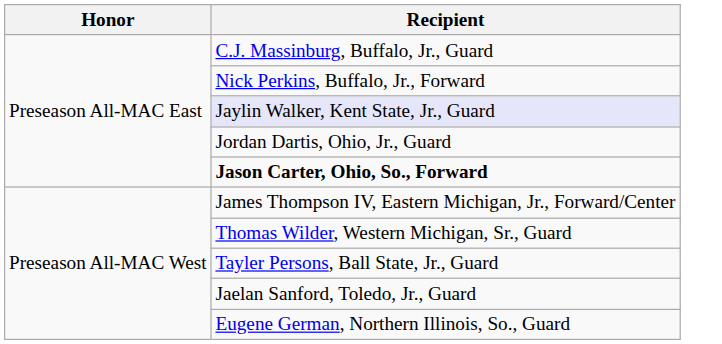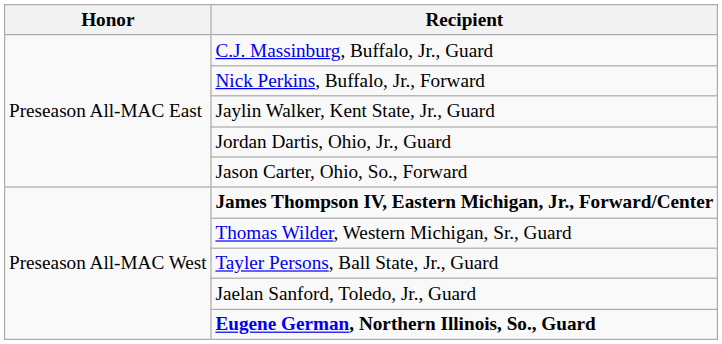(355, 111) lavender background -> (355, 111) no background
(352, 171) bold -> (341, 171) normal
(445, 202) normal -> (464, 202) bold
(393, 324) normal -> (406, 324) bold
